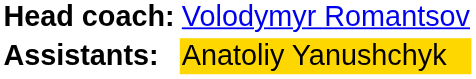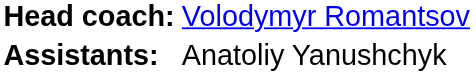(314, 55) gold background -> (314, 55) no background
